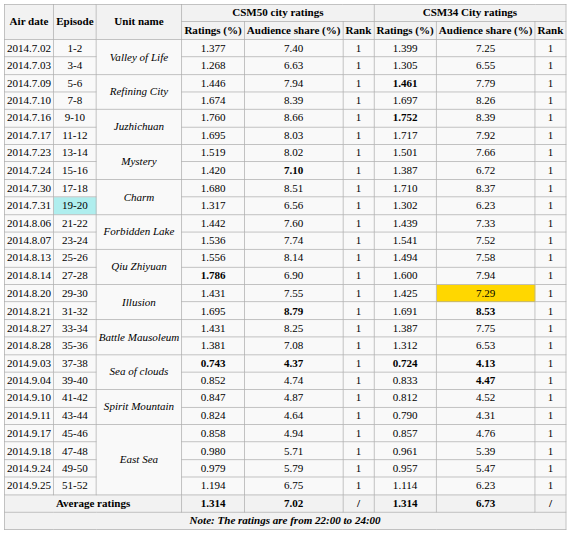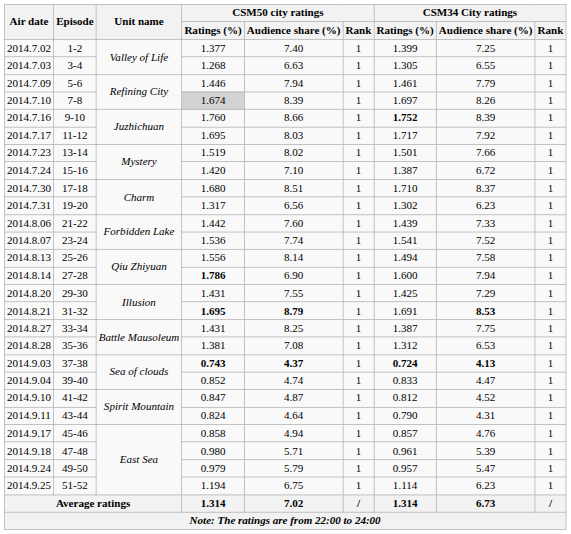(405, 83) bold -> (405, 83) normal
(213, 100) no background -> (213, 100) lightgrey background
(294, 170) bold -> (294, 170) normal
(75, 205) paleturquoise background -> (75, 205) no background
(486, 293) gold background -> (486, 293) no background
(213, 310) normal -> (213, 310) bold
(486, 380) bold -> (486, 380) normal
